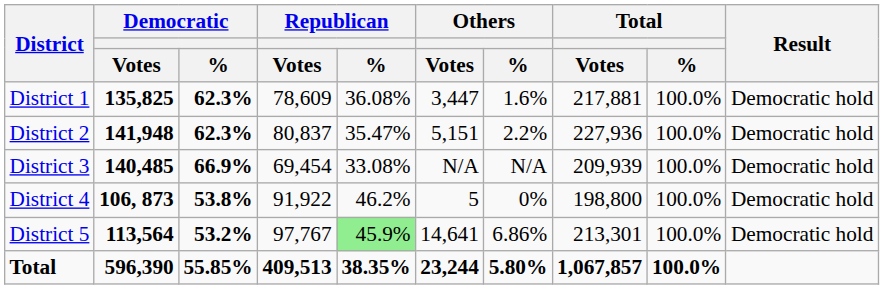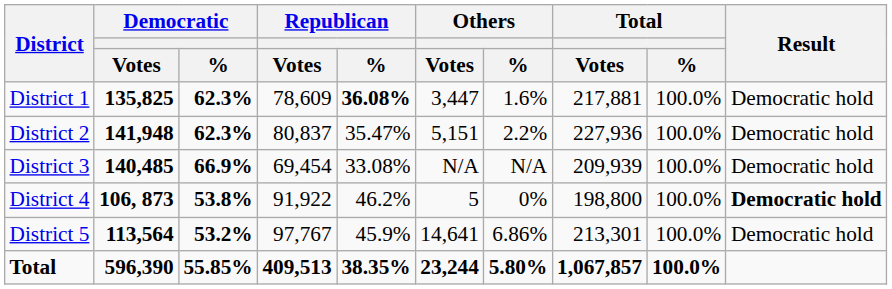(378, 98) normal -> (376, 98) bold
(802, 199) normal -> (806, 199) bold
(383, 233) lightgreen background -> (383, 233) no background
